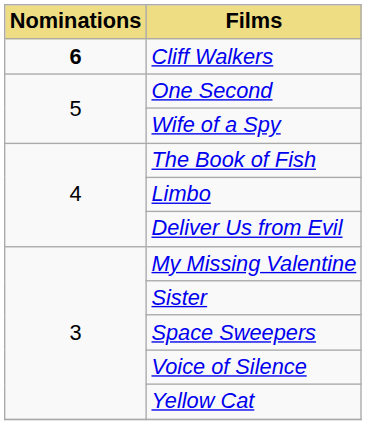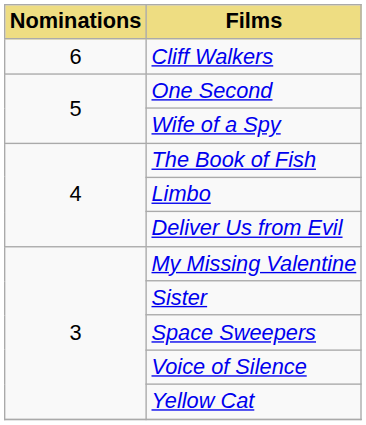(76, 56) bold -> (76, 56) normal
